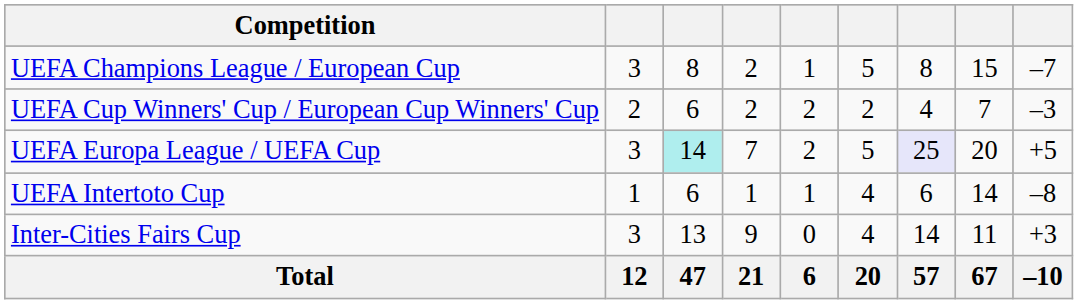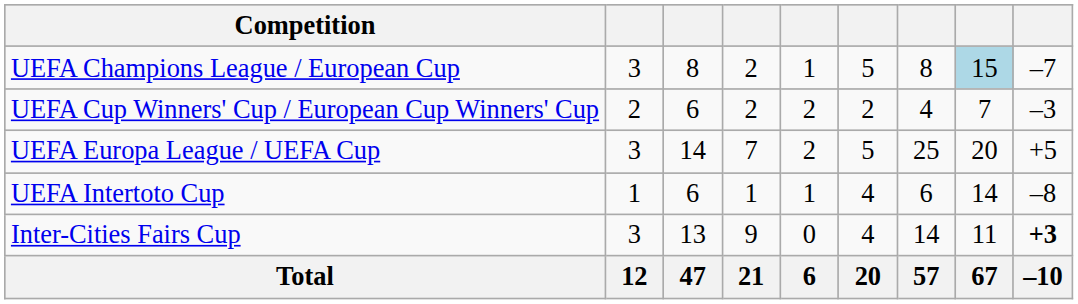(985, 67) no background -> (985, 67) lightblue background
(693, 151) paleturquoise background -> (693, 151) no background
(926, 151) lavender background -> (926, 151) no background
(1043, 234) normal -> (1043, 234) bold
